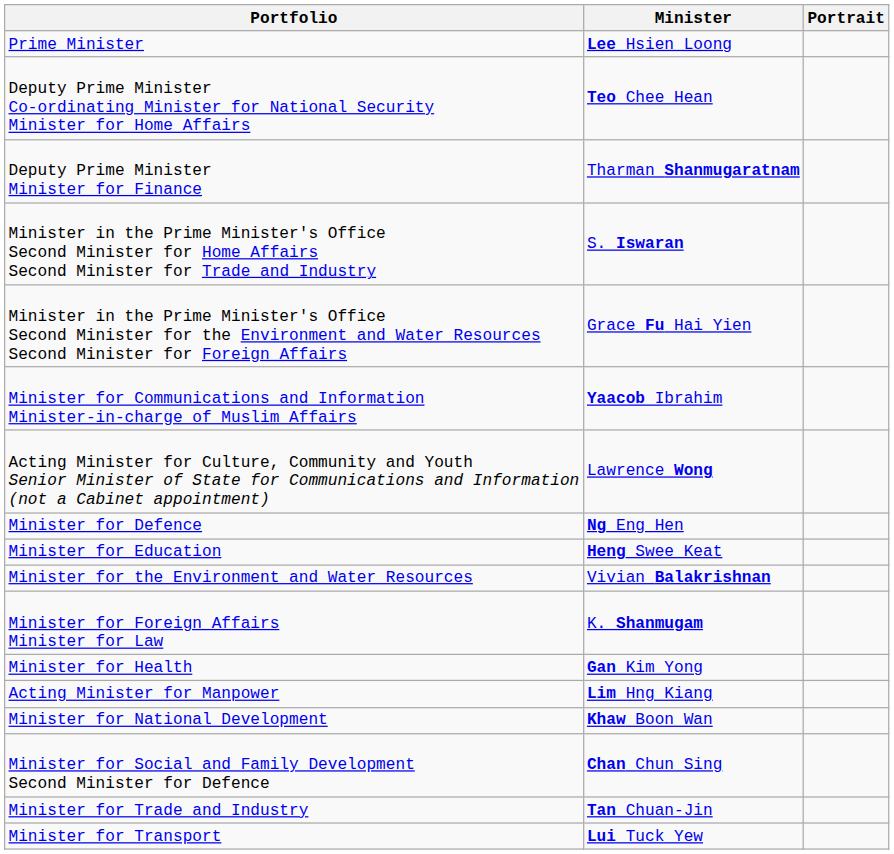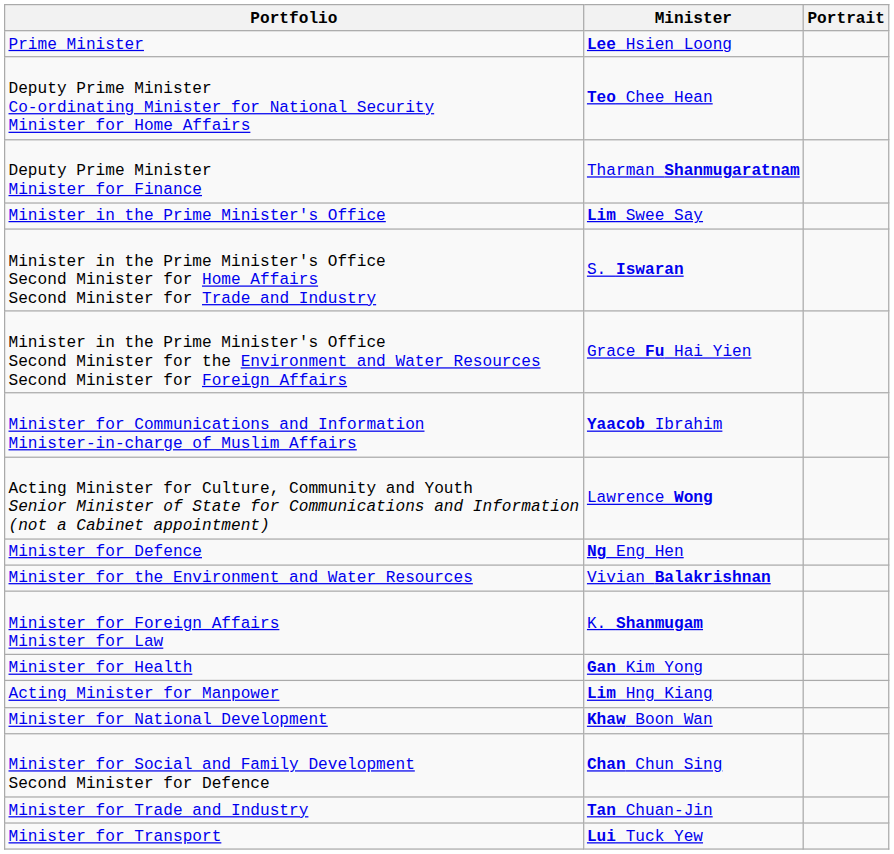+ row: (197, 216)
- row: (115, 552)
